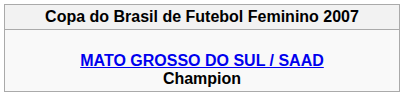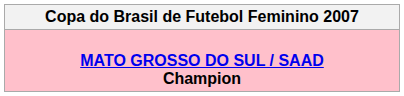(202, 69) no background -> (202, 69) pink background
